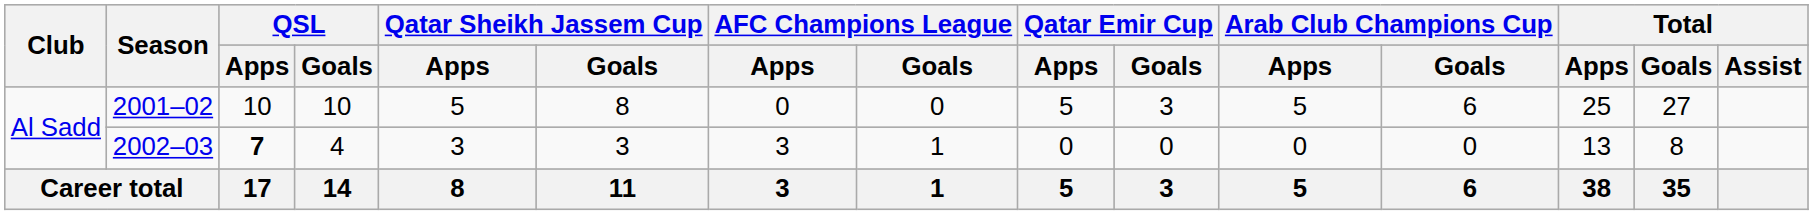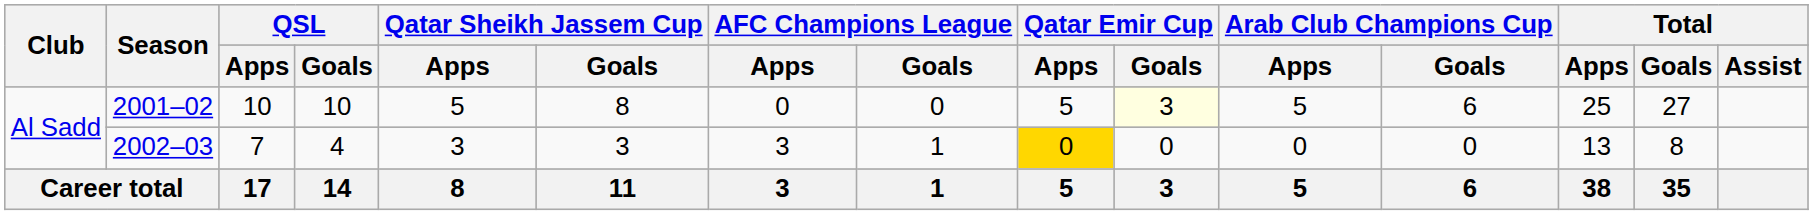(1166, 106) no background -> (1166, 106) lightyellow background
(257, 147) bold -> (257, 147) normal
(1066, 147) no background -> (1066, 147) gold background
